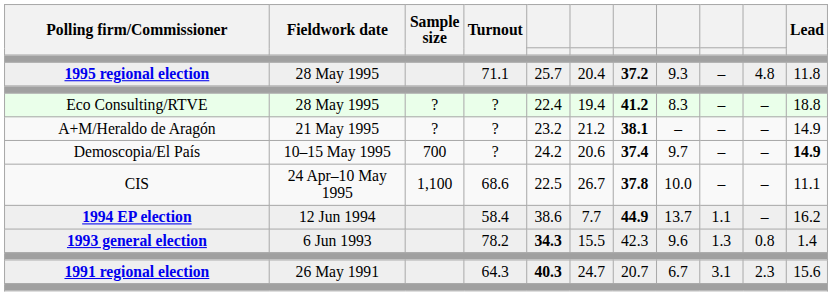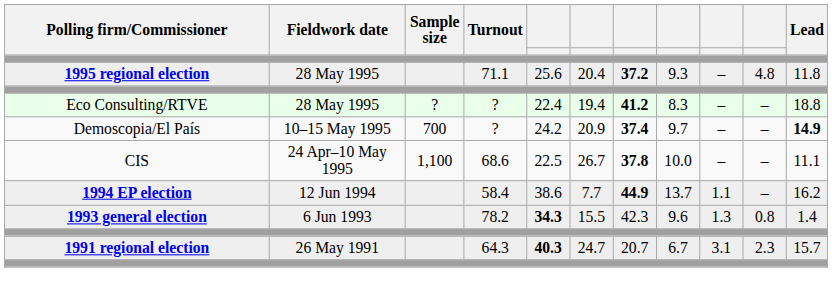(548, 74) 25.7 -> (548, 74) 25.6
- row: (137, 129)
(591, 152) 20.6 -> (591, 129) 20.9
(807, 271) 15.6 -> (807, 247) 15.7
